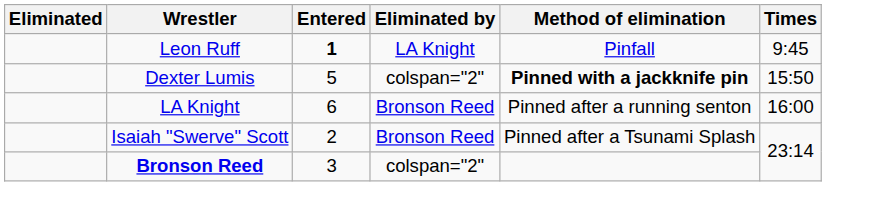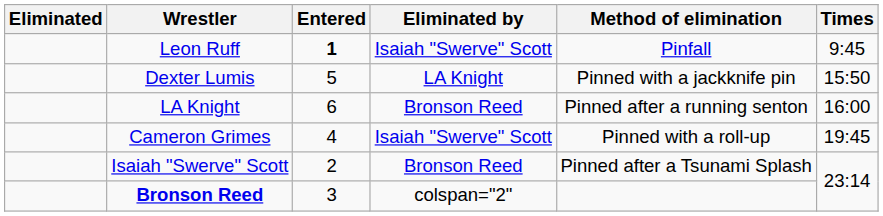(435, 48) LA Knight -> (463, 48) Isaiah "Swerve" Scott
(435, 78) colspan="2" -> (463, 78) LA Knight
(630, 78) bold -> (686, 78) normal
+ row: (200, 136)
